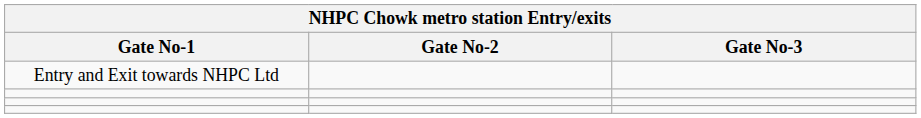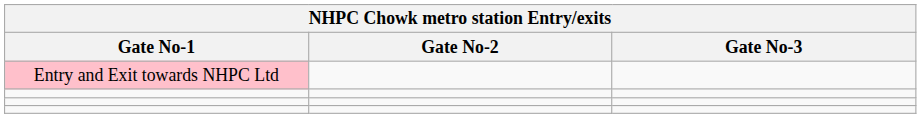(156, 74) no background -> (156, 74) pink background
